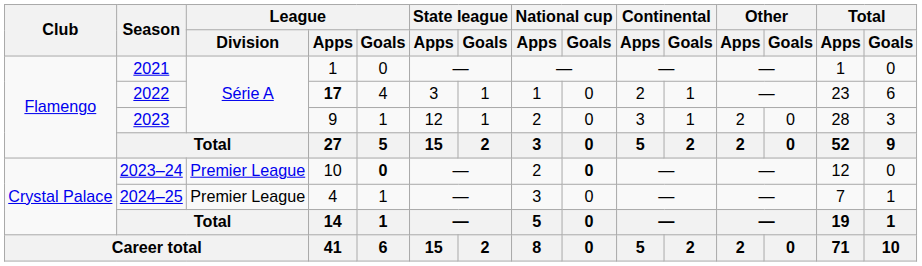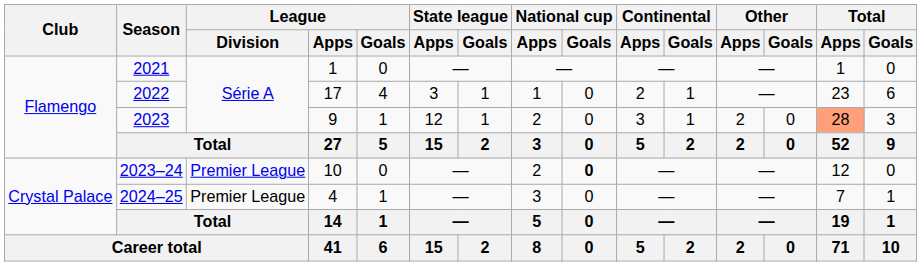(333, 94) bold -> (333, 94) normal
(841, 119) no background -> (841, 119) lightsalmon background
(383, 171) bold -> (383, 171) normal
